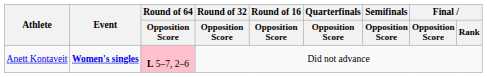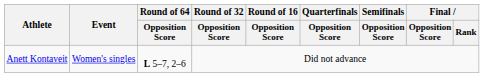(105, 59) bold -> (104, 59) normal
(168, 65) pink background -> (165, 65) no background
